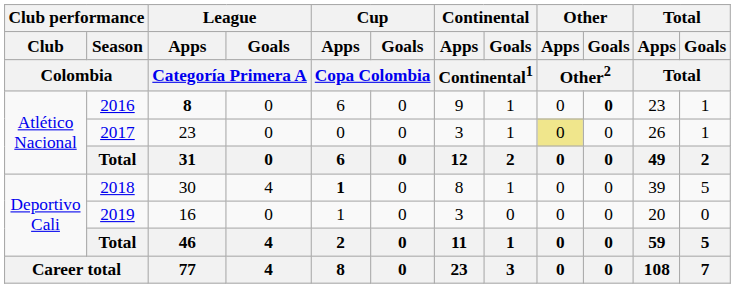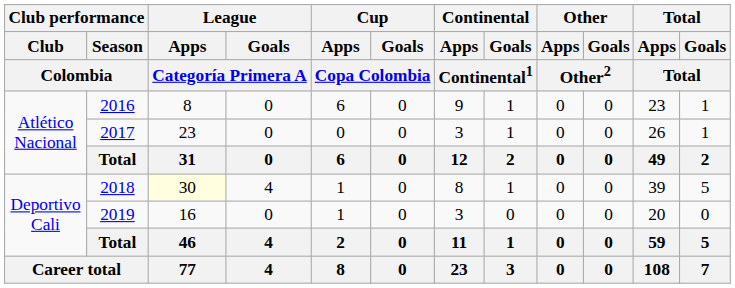(187, 105) bold -> (187, 105) normal
(609, 105) bold -> (609, 105) normal
(560, 132) khaki background -> (560, 132) no background
(187, 187) no background -> (187, 187) lightyellow background
(340, 187) bold -> (340, 187) normal
